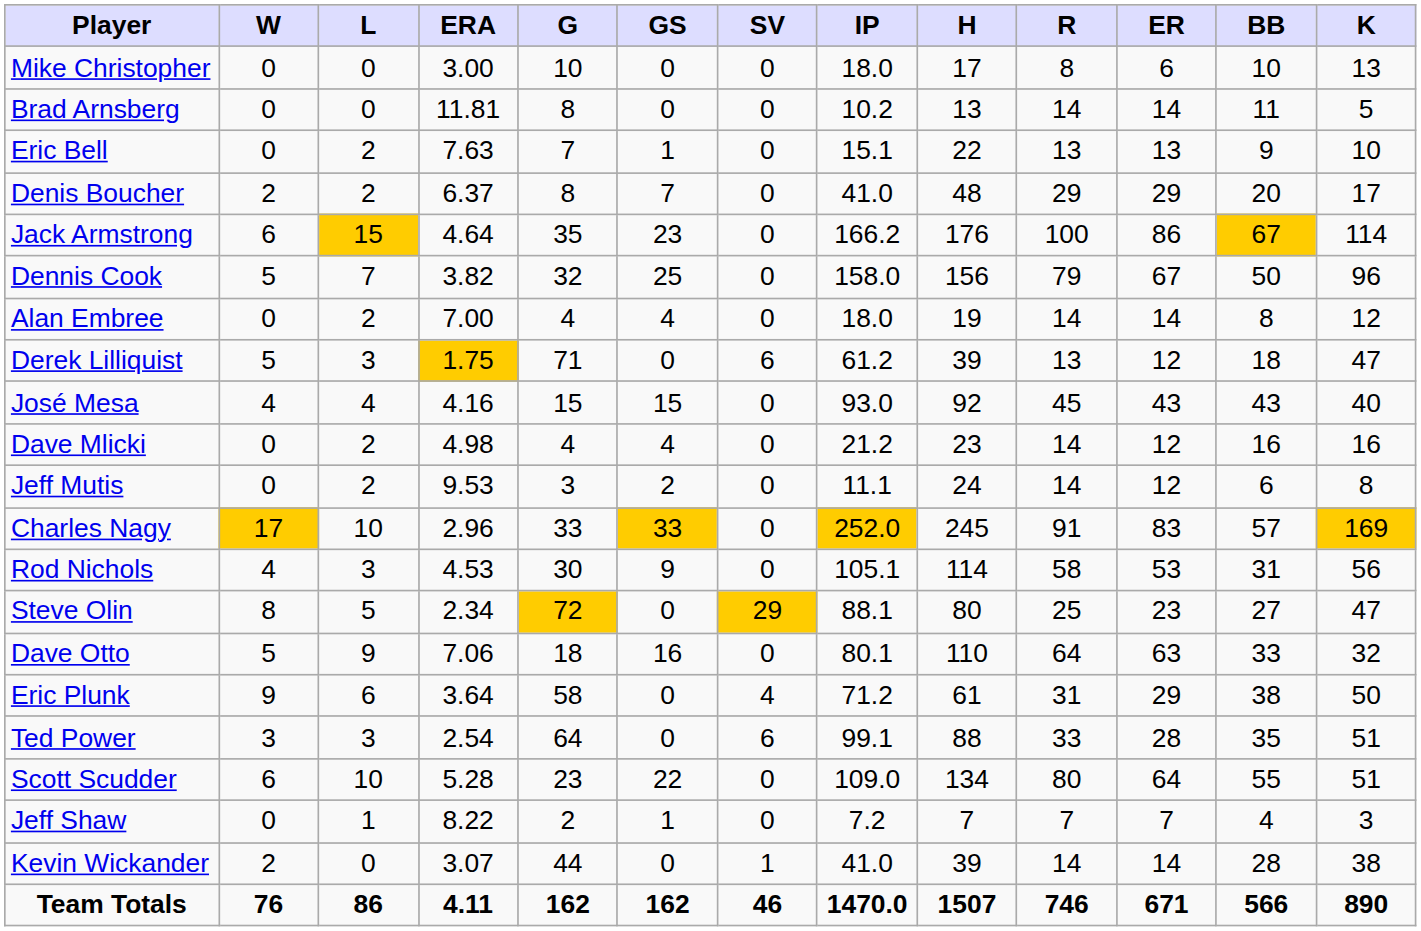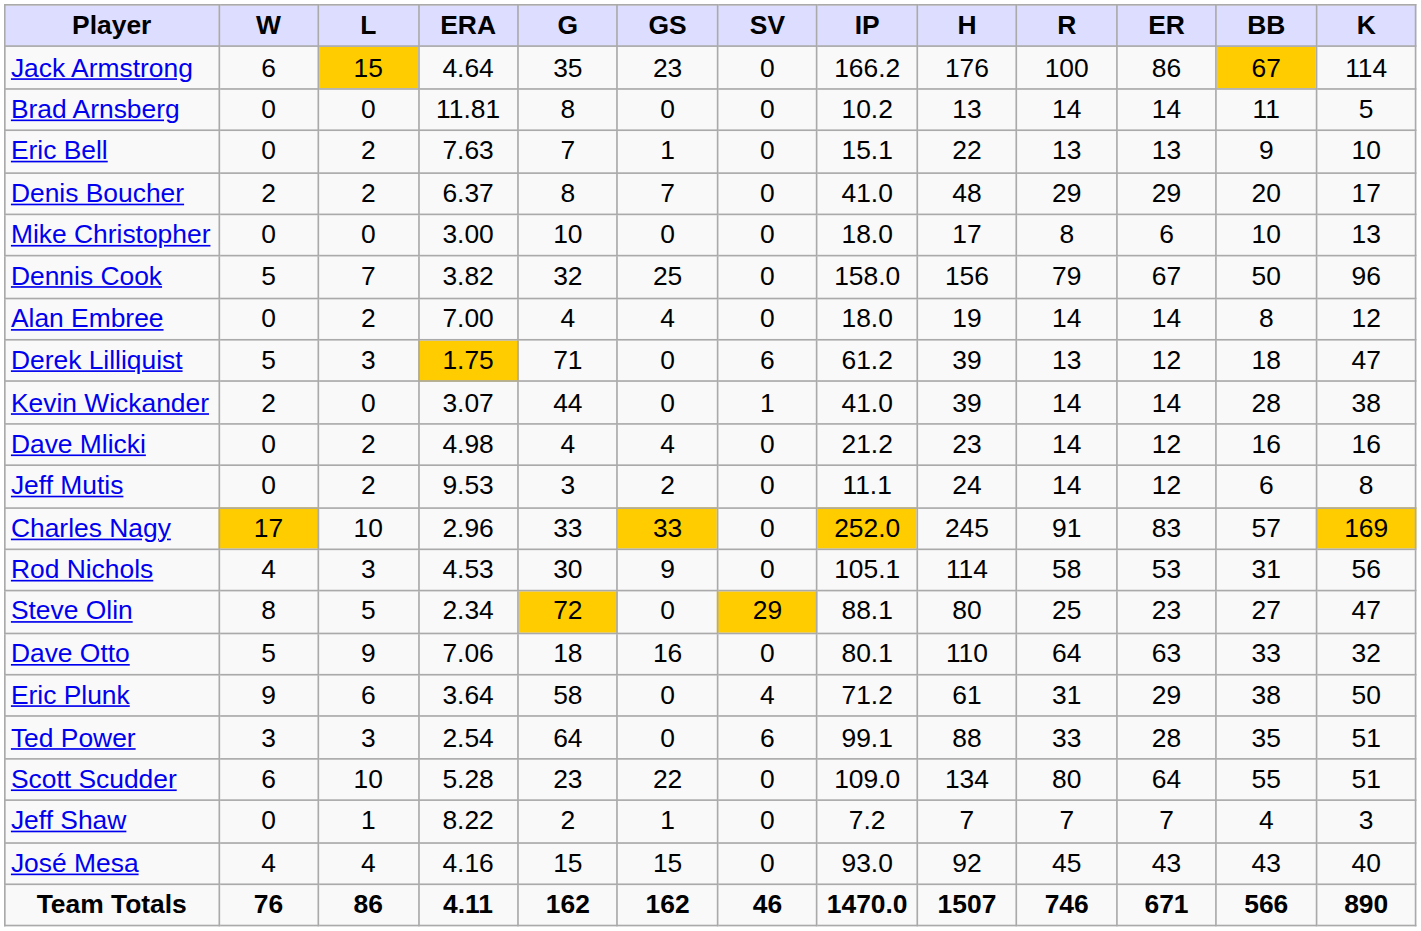rows swapped: (102, 234) <-> (111, 67)
rows swapped: (75, 402) <-> (110, 862)
